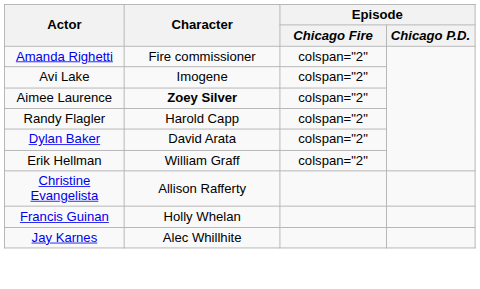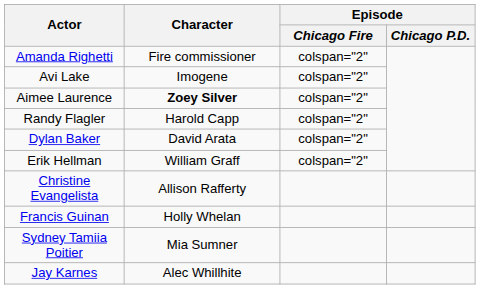+ row: (64, 245)
